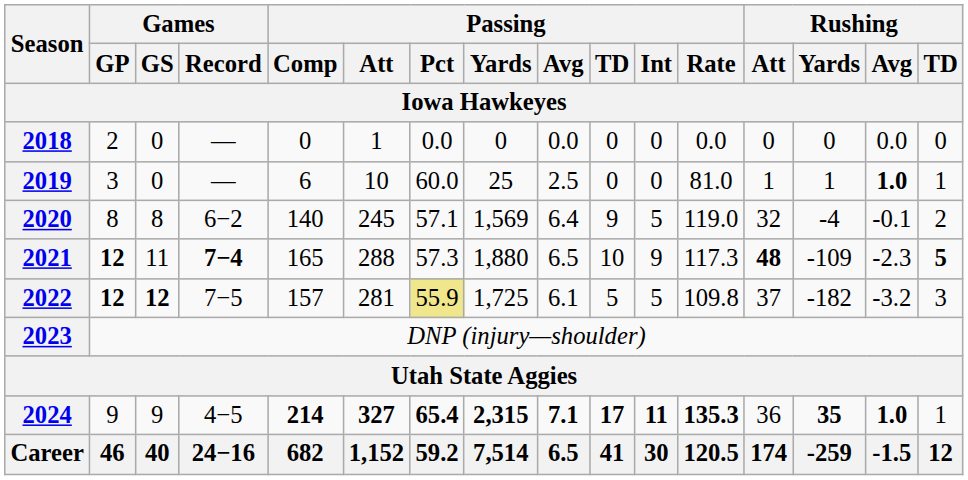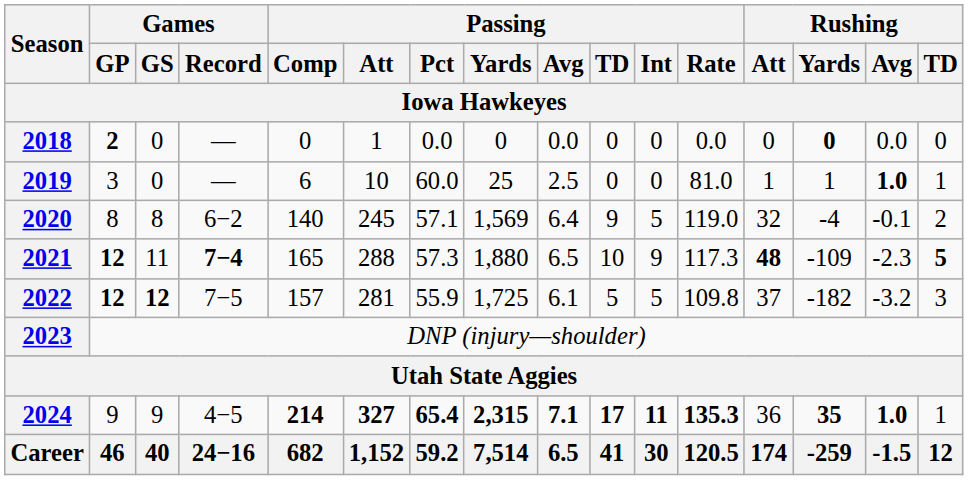(112, 141) normal -> (112, 141) bold
(829, 141) normal -> (829, 141) bold
(437, 297) khaki background -> (437, 297) no background
